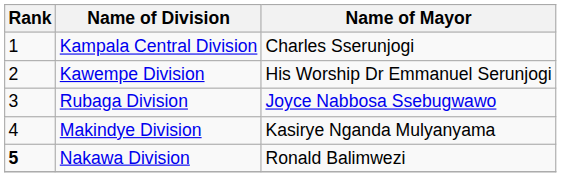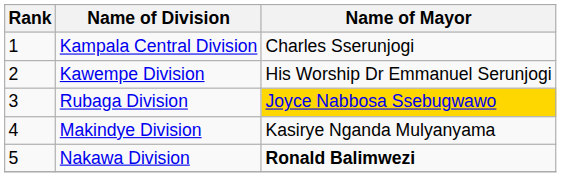(381, 102) no background -> (381, 102) gold background
(14, 158) bold -> (14, 158) normal
(335, 158) normal -> (340, 158) bold
